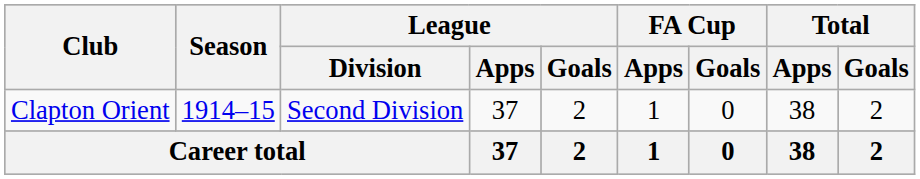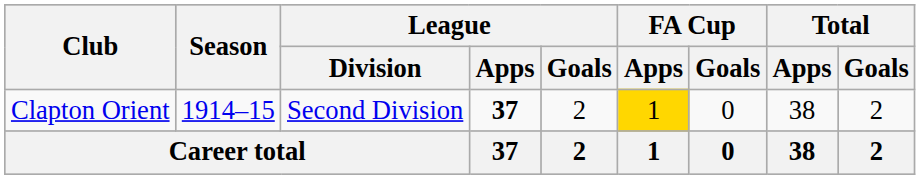(505, 109) normal -> (505, 109) bold
(654, 109) no background -> (654, 109) gold background
